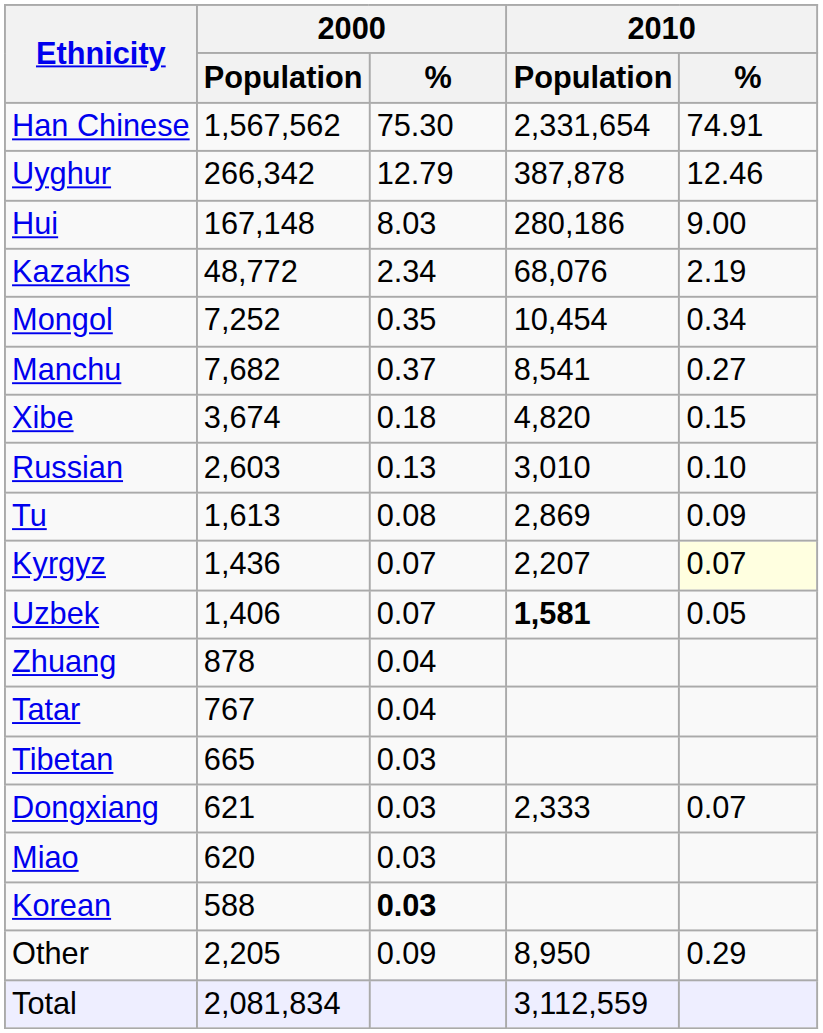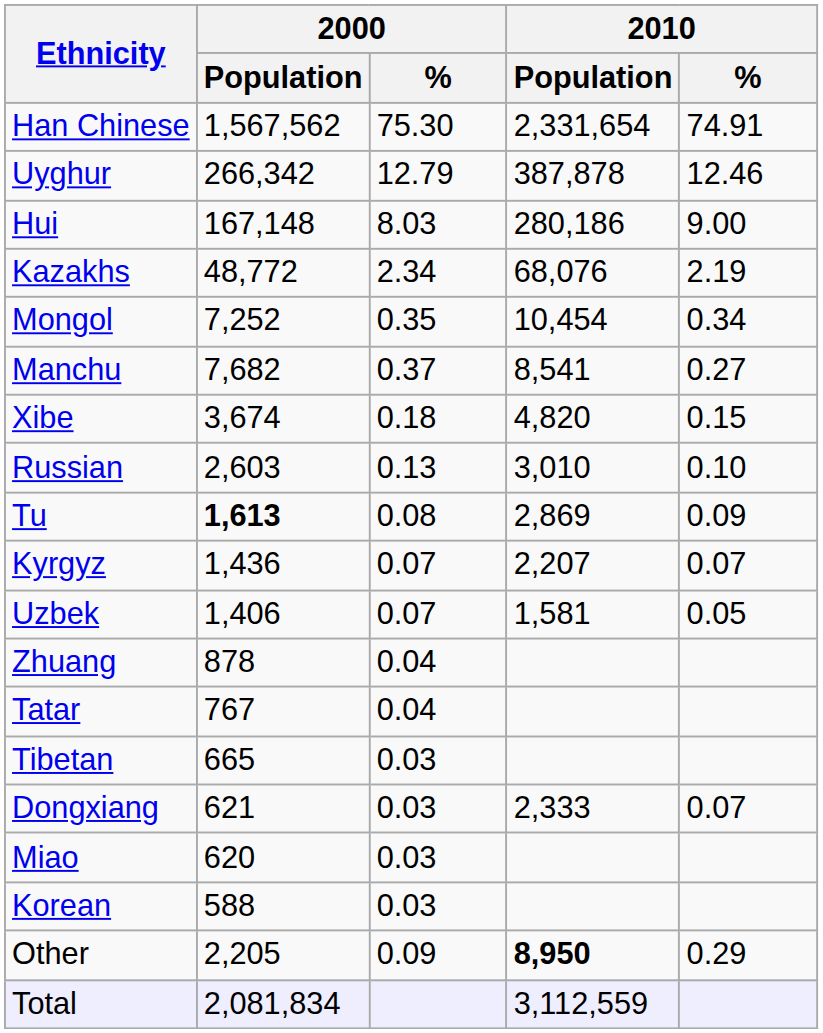(242, 516) normal -> (242, 516) bold
(716, 564) lightyellow background -> (716, 564) no background
(552, 613) bold -> (552, 613) normal
(407, 905) bold -> (407, 905) normal
(552, 954) normal -> (552, 954) bold
